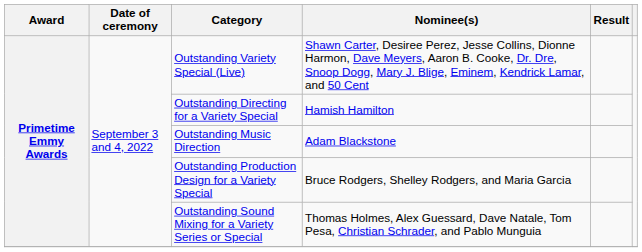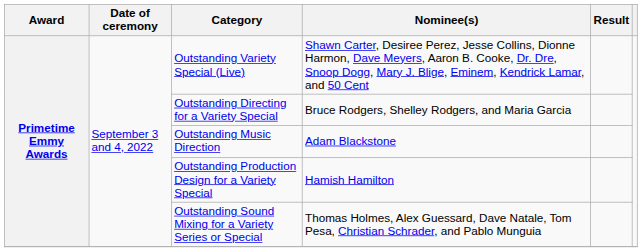(349, 109) Hamish Hamilton -> (438, 109) Bruce Rodgers, Shelley Rodgers, and Maria Garcia
(438, 179) Bruce Rodgers, Shelley Rodgers, and Maria Garcia -> (349, 179) Hamish Hamilton
